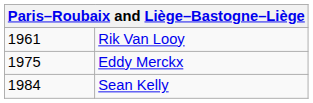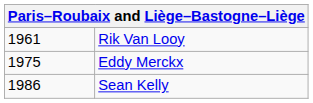(24, 86) 1984 -> (24, 86) 1986
